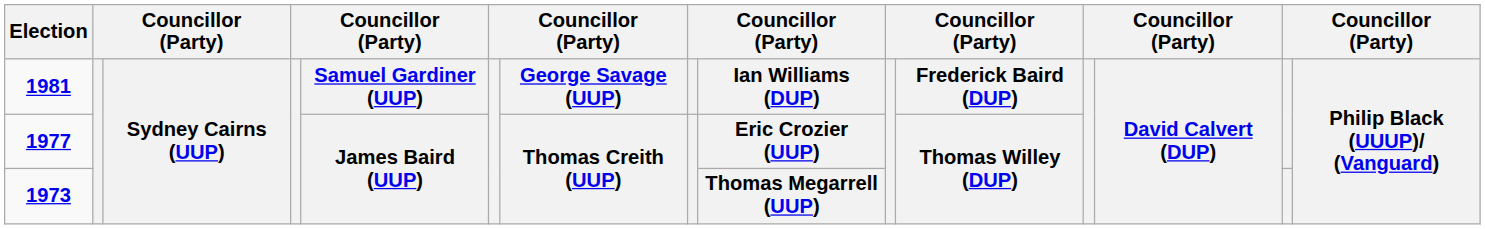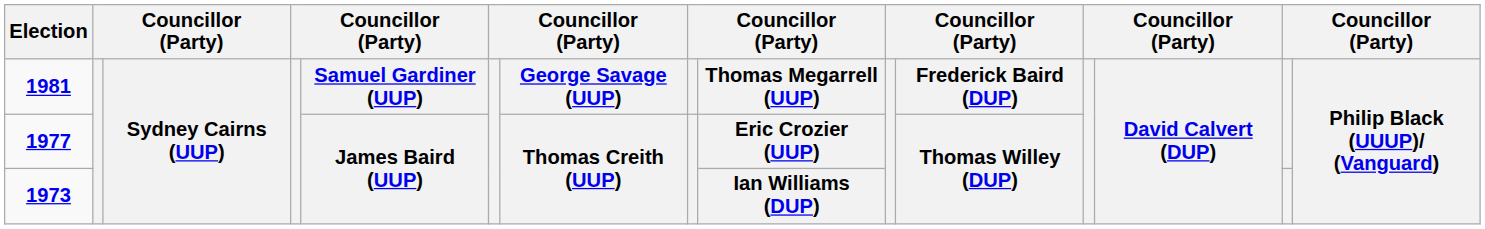(792, 86) Ian Williams (DUP) -> (792, 86) Thomas Megarrell (UUP)
(792, 195) Thomas Megarrell (UUP) -> (792, 195) Ian Williams (DUP)
